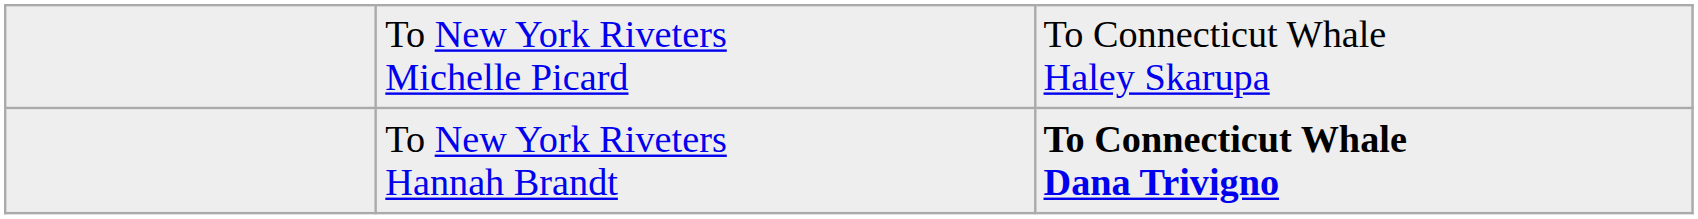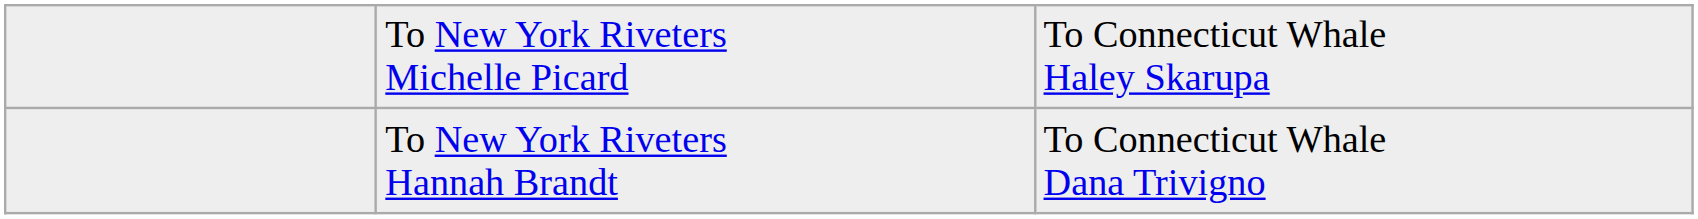(1225, 159) bold -> (1215, 159) normal
